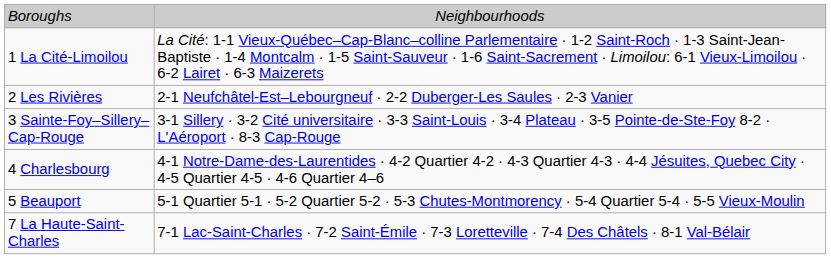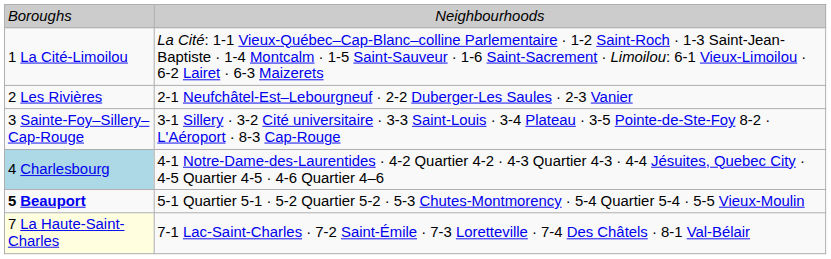(59, 169) no background -> (59, 169) lightblue background
(44, 201) normal -> (47, 201) bold
(66, 233) no background -> (66, 233) lightyellow background
